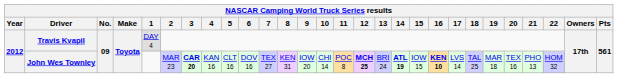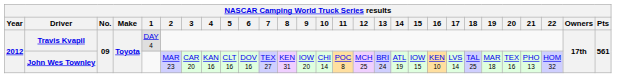(191, 62) bold -> (191, 62) normal
(364, 62) bold -> (364, 62) normal
(400, 62) bold -> (400, 62) normal
(438, 62) bold -> (437, 62) normal
